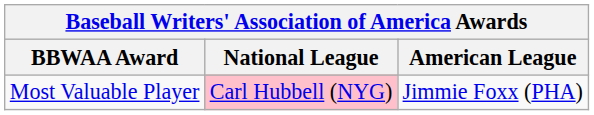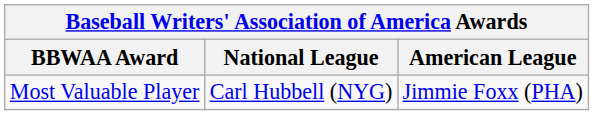(301, 92) pink background -> (301, 92) no background
